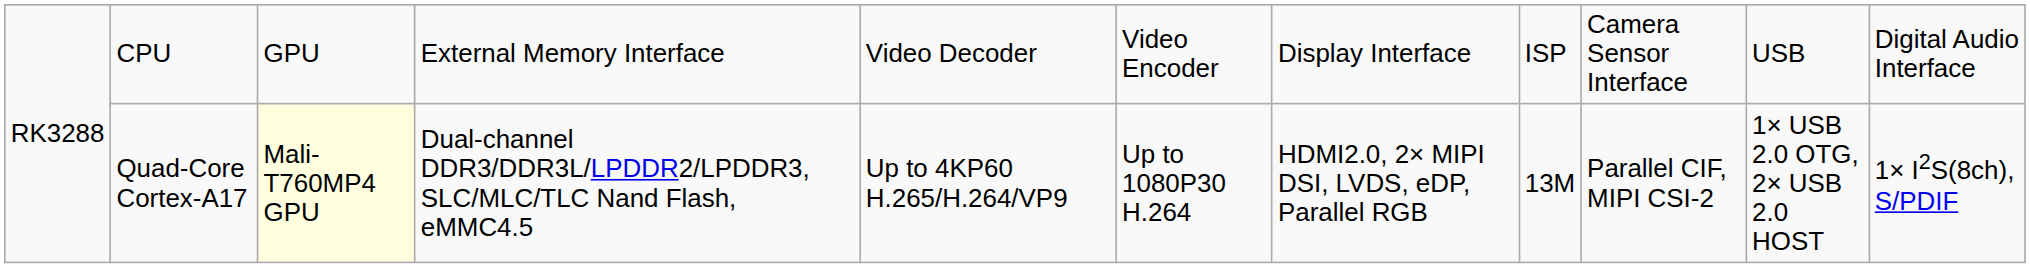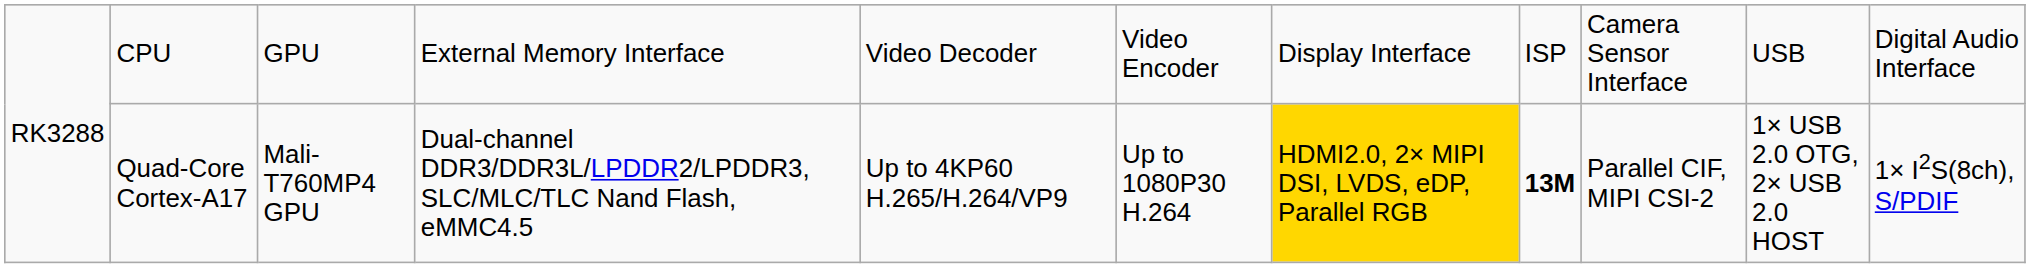(320, 182) lightyellow background -> (320, 182) no background
(1381, 182) no background -> (1381, 182) gold background
(1550, 182) normal -> (1550, 182) bold
